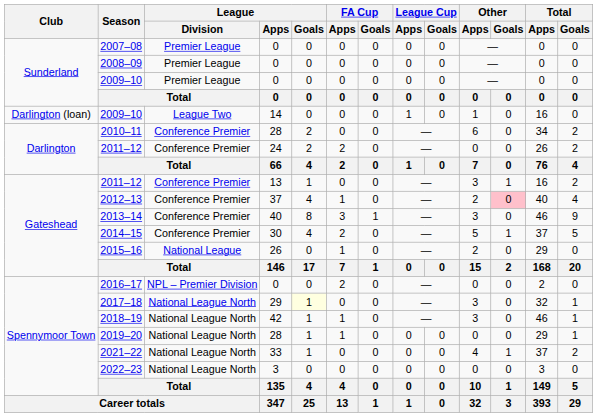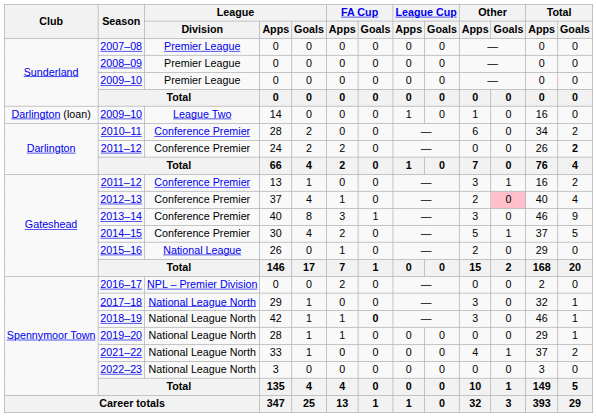(575, 149) normal -> (575, 149) bold
(309, 302) lightyellow background -> (309, 302) no background
(375, 319) normal -> (375, 319) bold
